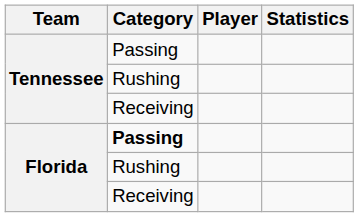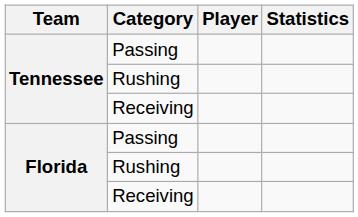(148, 137) bold -> (145, 137) normal
